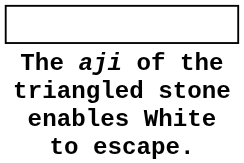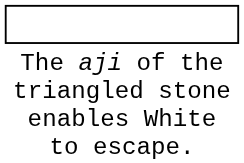(122, 105) bold -> (122, 105) normal
